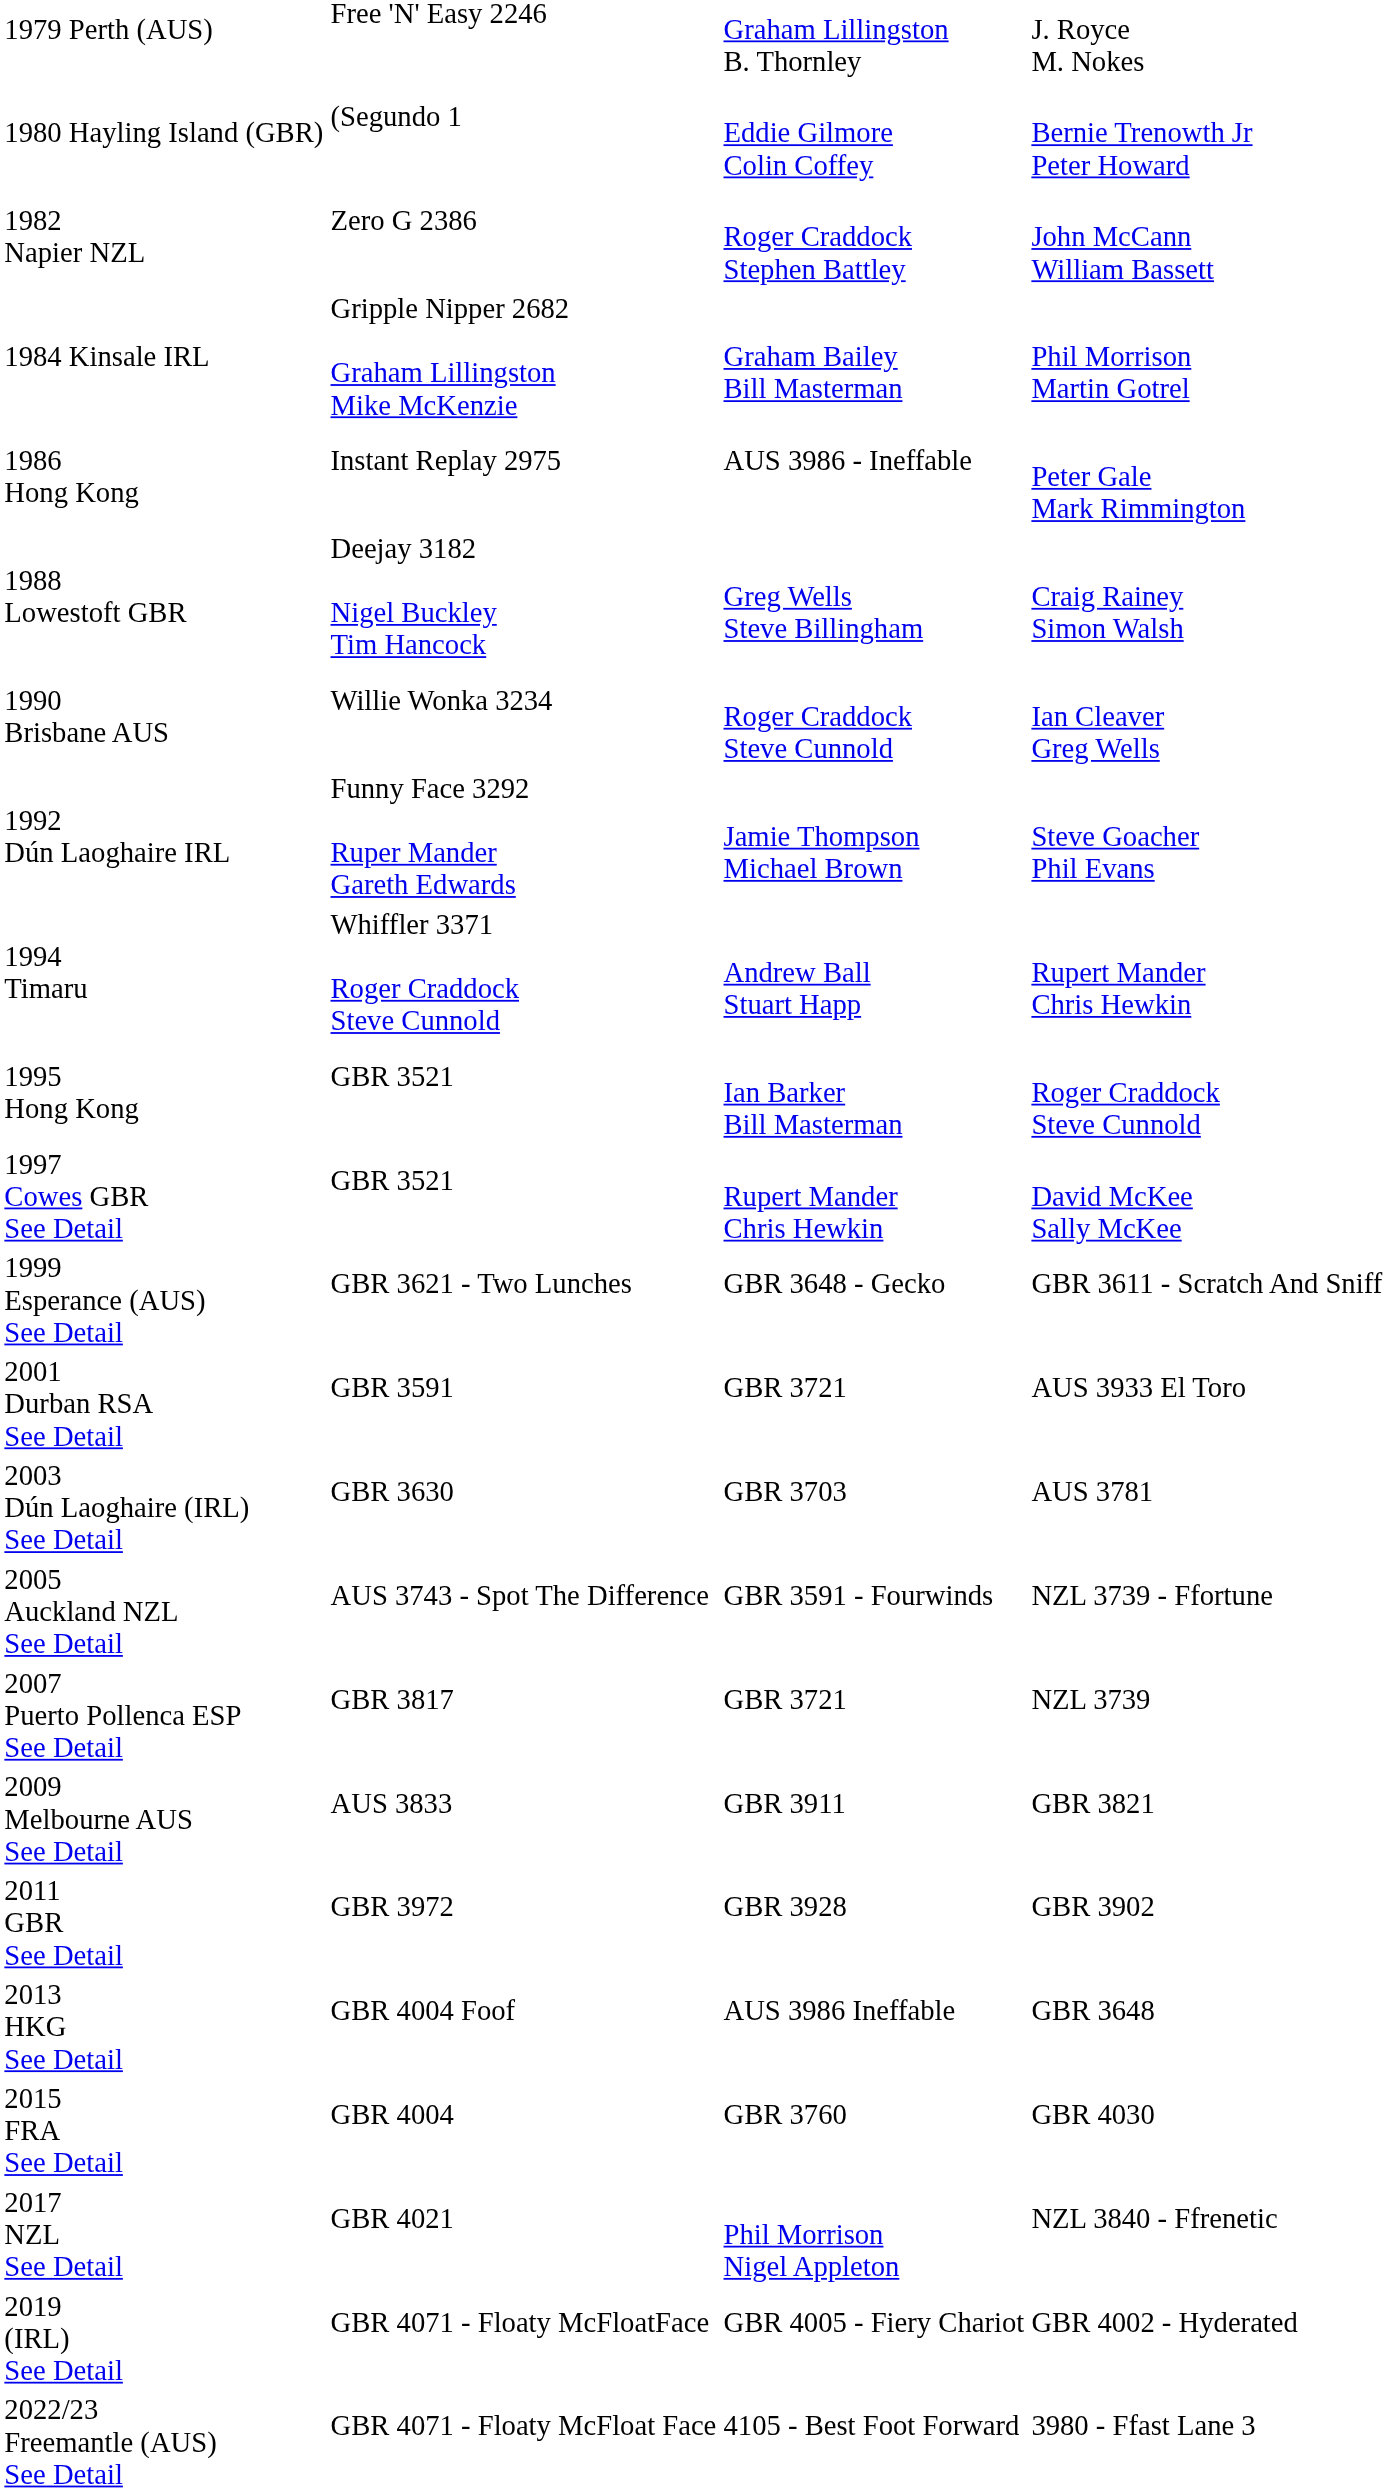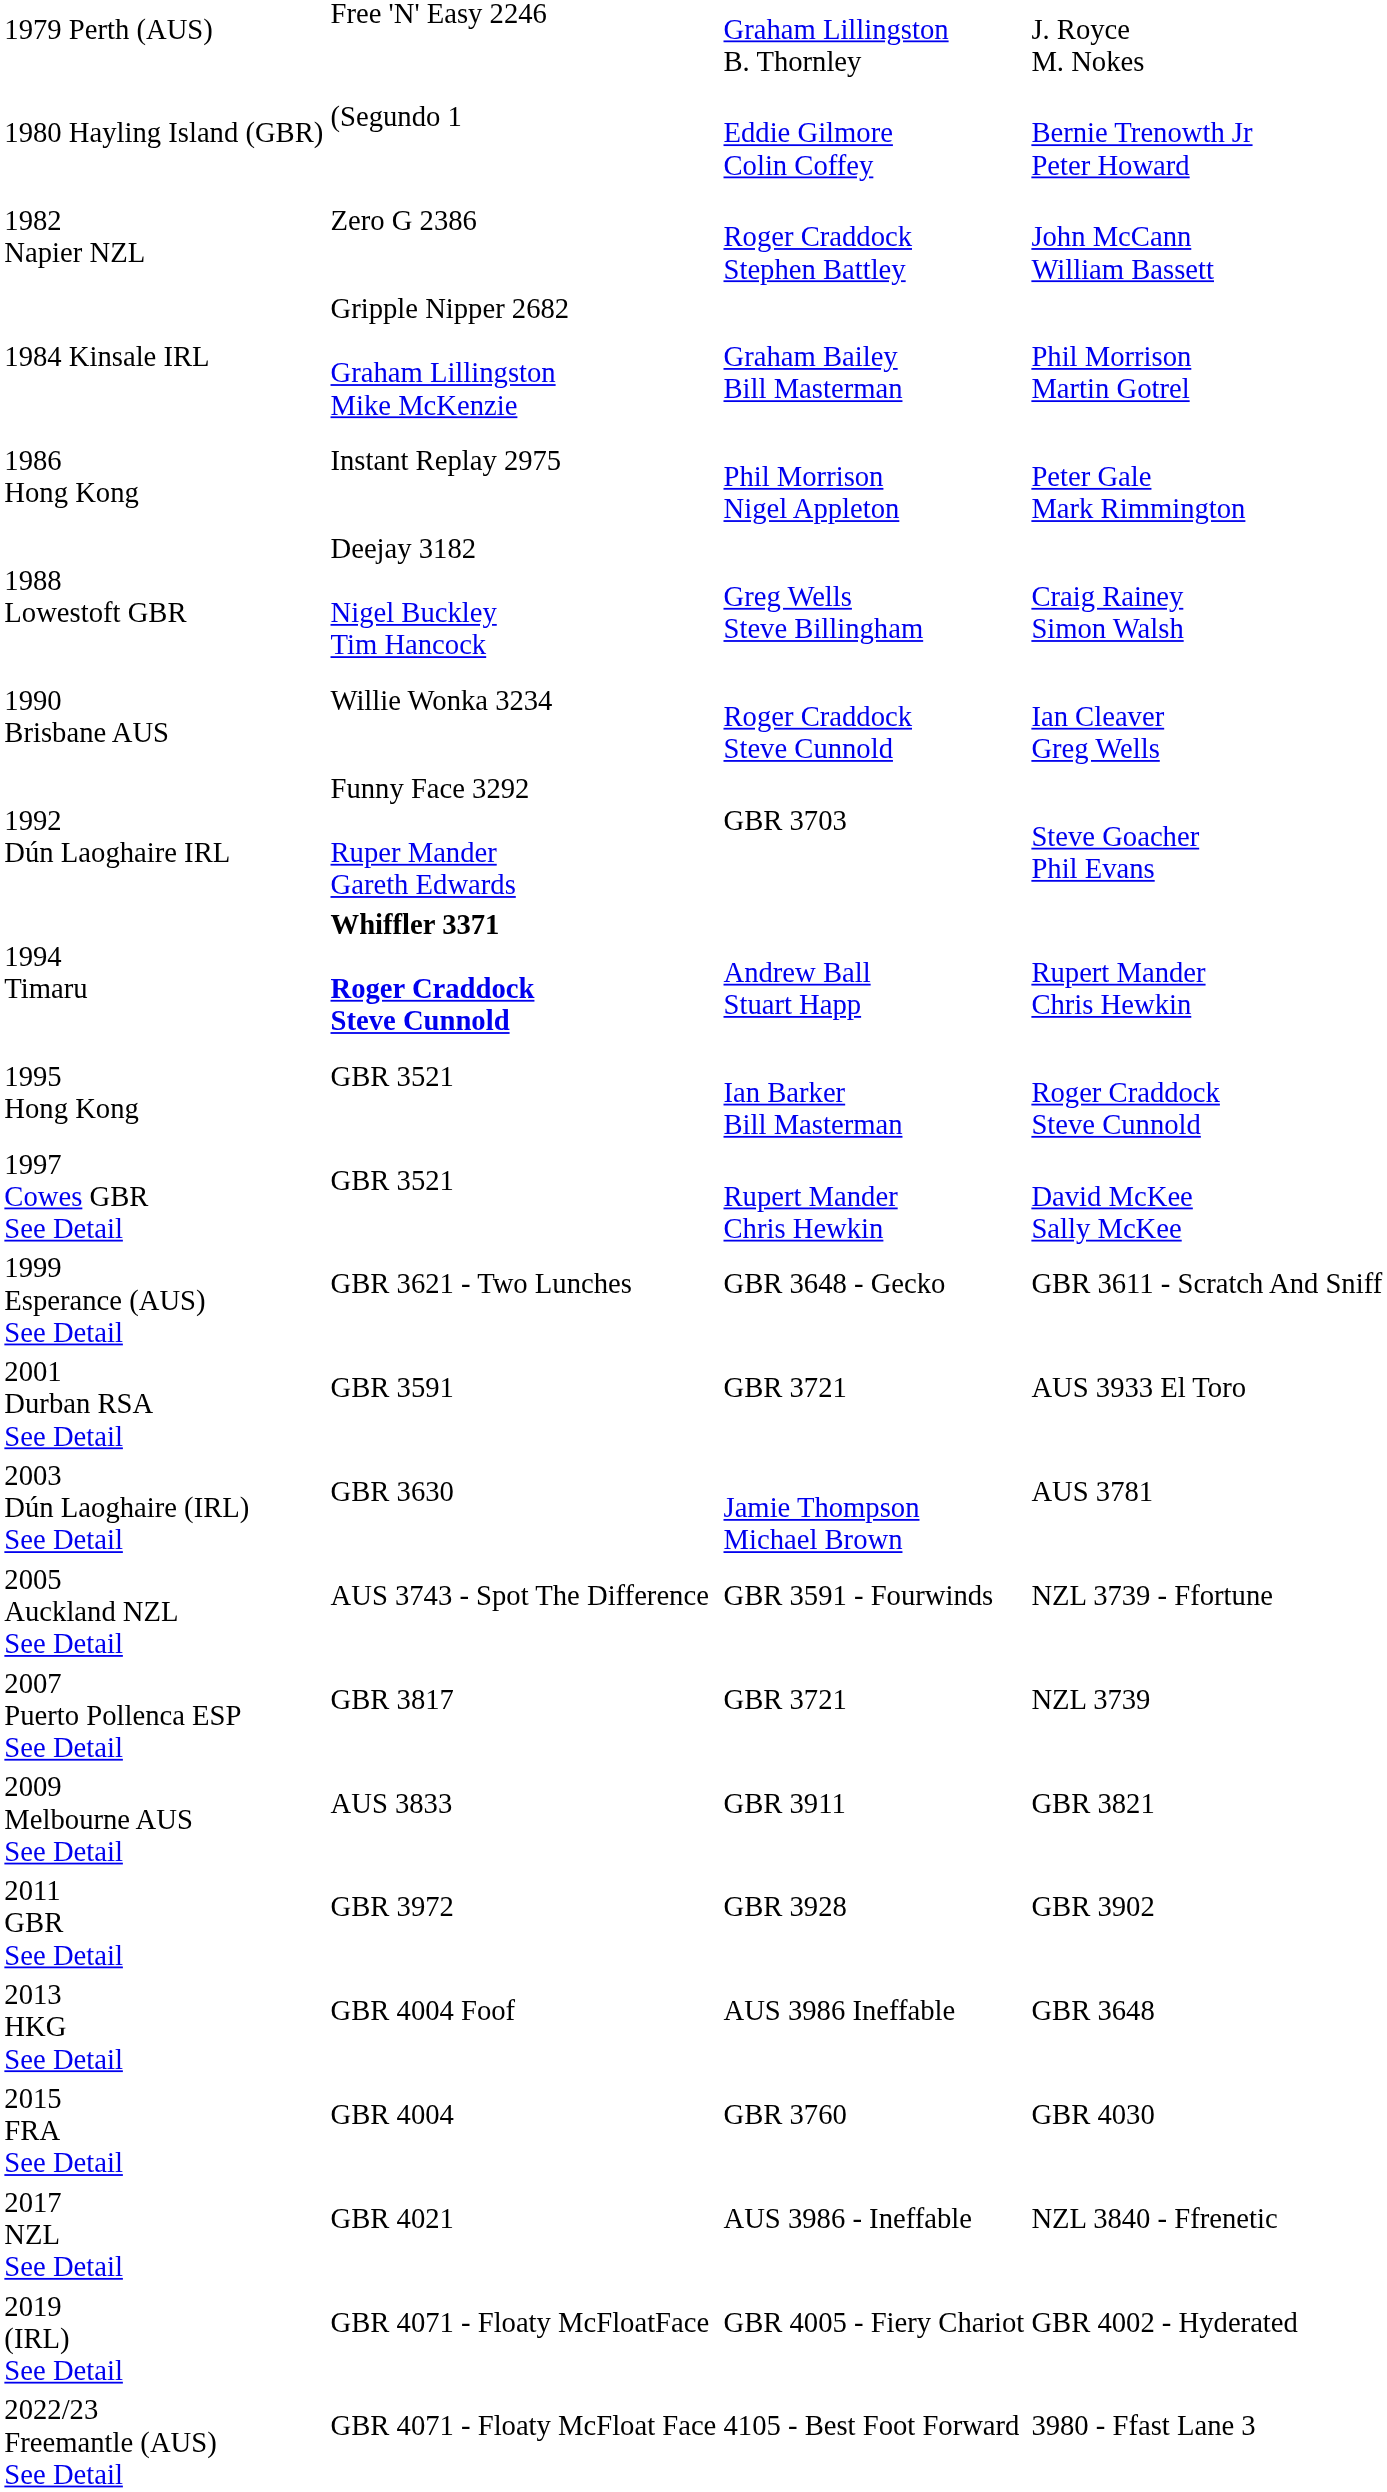(848, 460) AUS 3986 - Ineffable -> (811, 492) Phil Morrison Nigel Appleton
(821, 852) Jamie Thompson Michael Brown -> (785, 820) GBR 3703
(425, 972) normal -> (432, 972) bold
(785, 1491) GBR 3703 -> (821, 1523) Jamie Thompson Michael Brown
(811, 2250) Phil Morrison Nigel Appleton -> (848, 2218) AUS 3986 - Ineffable
